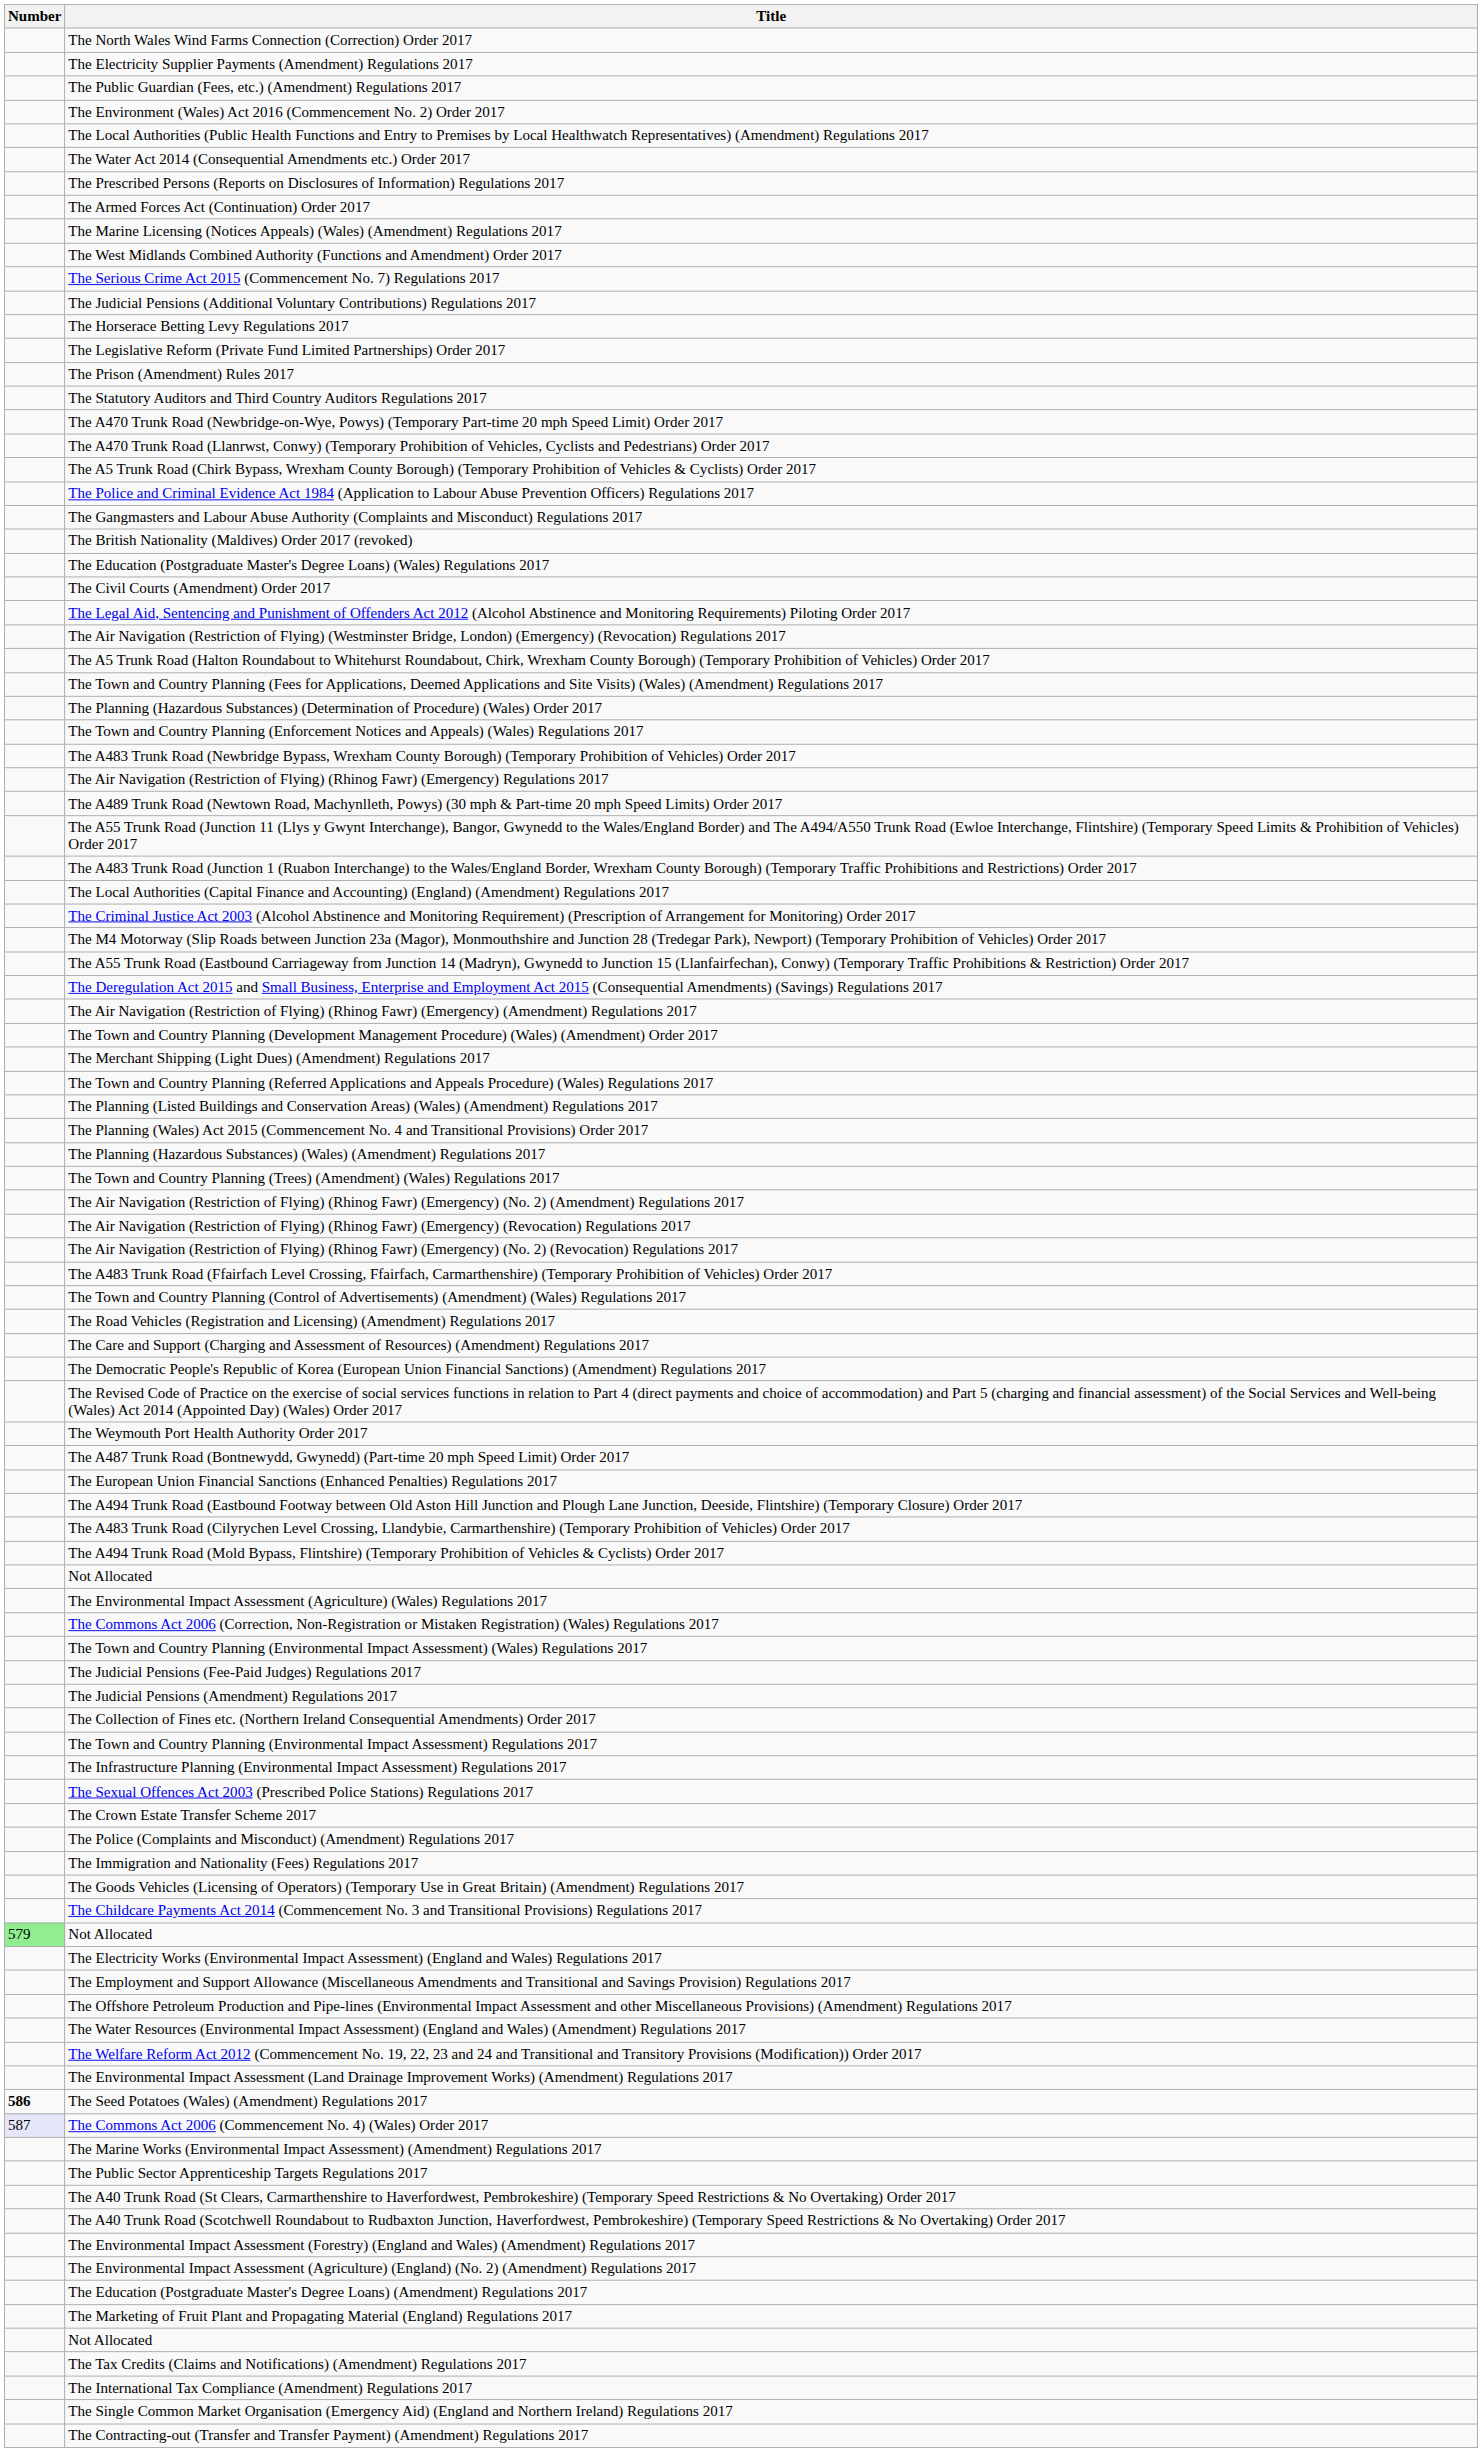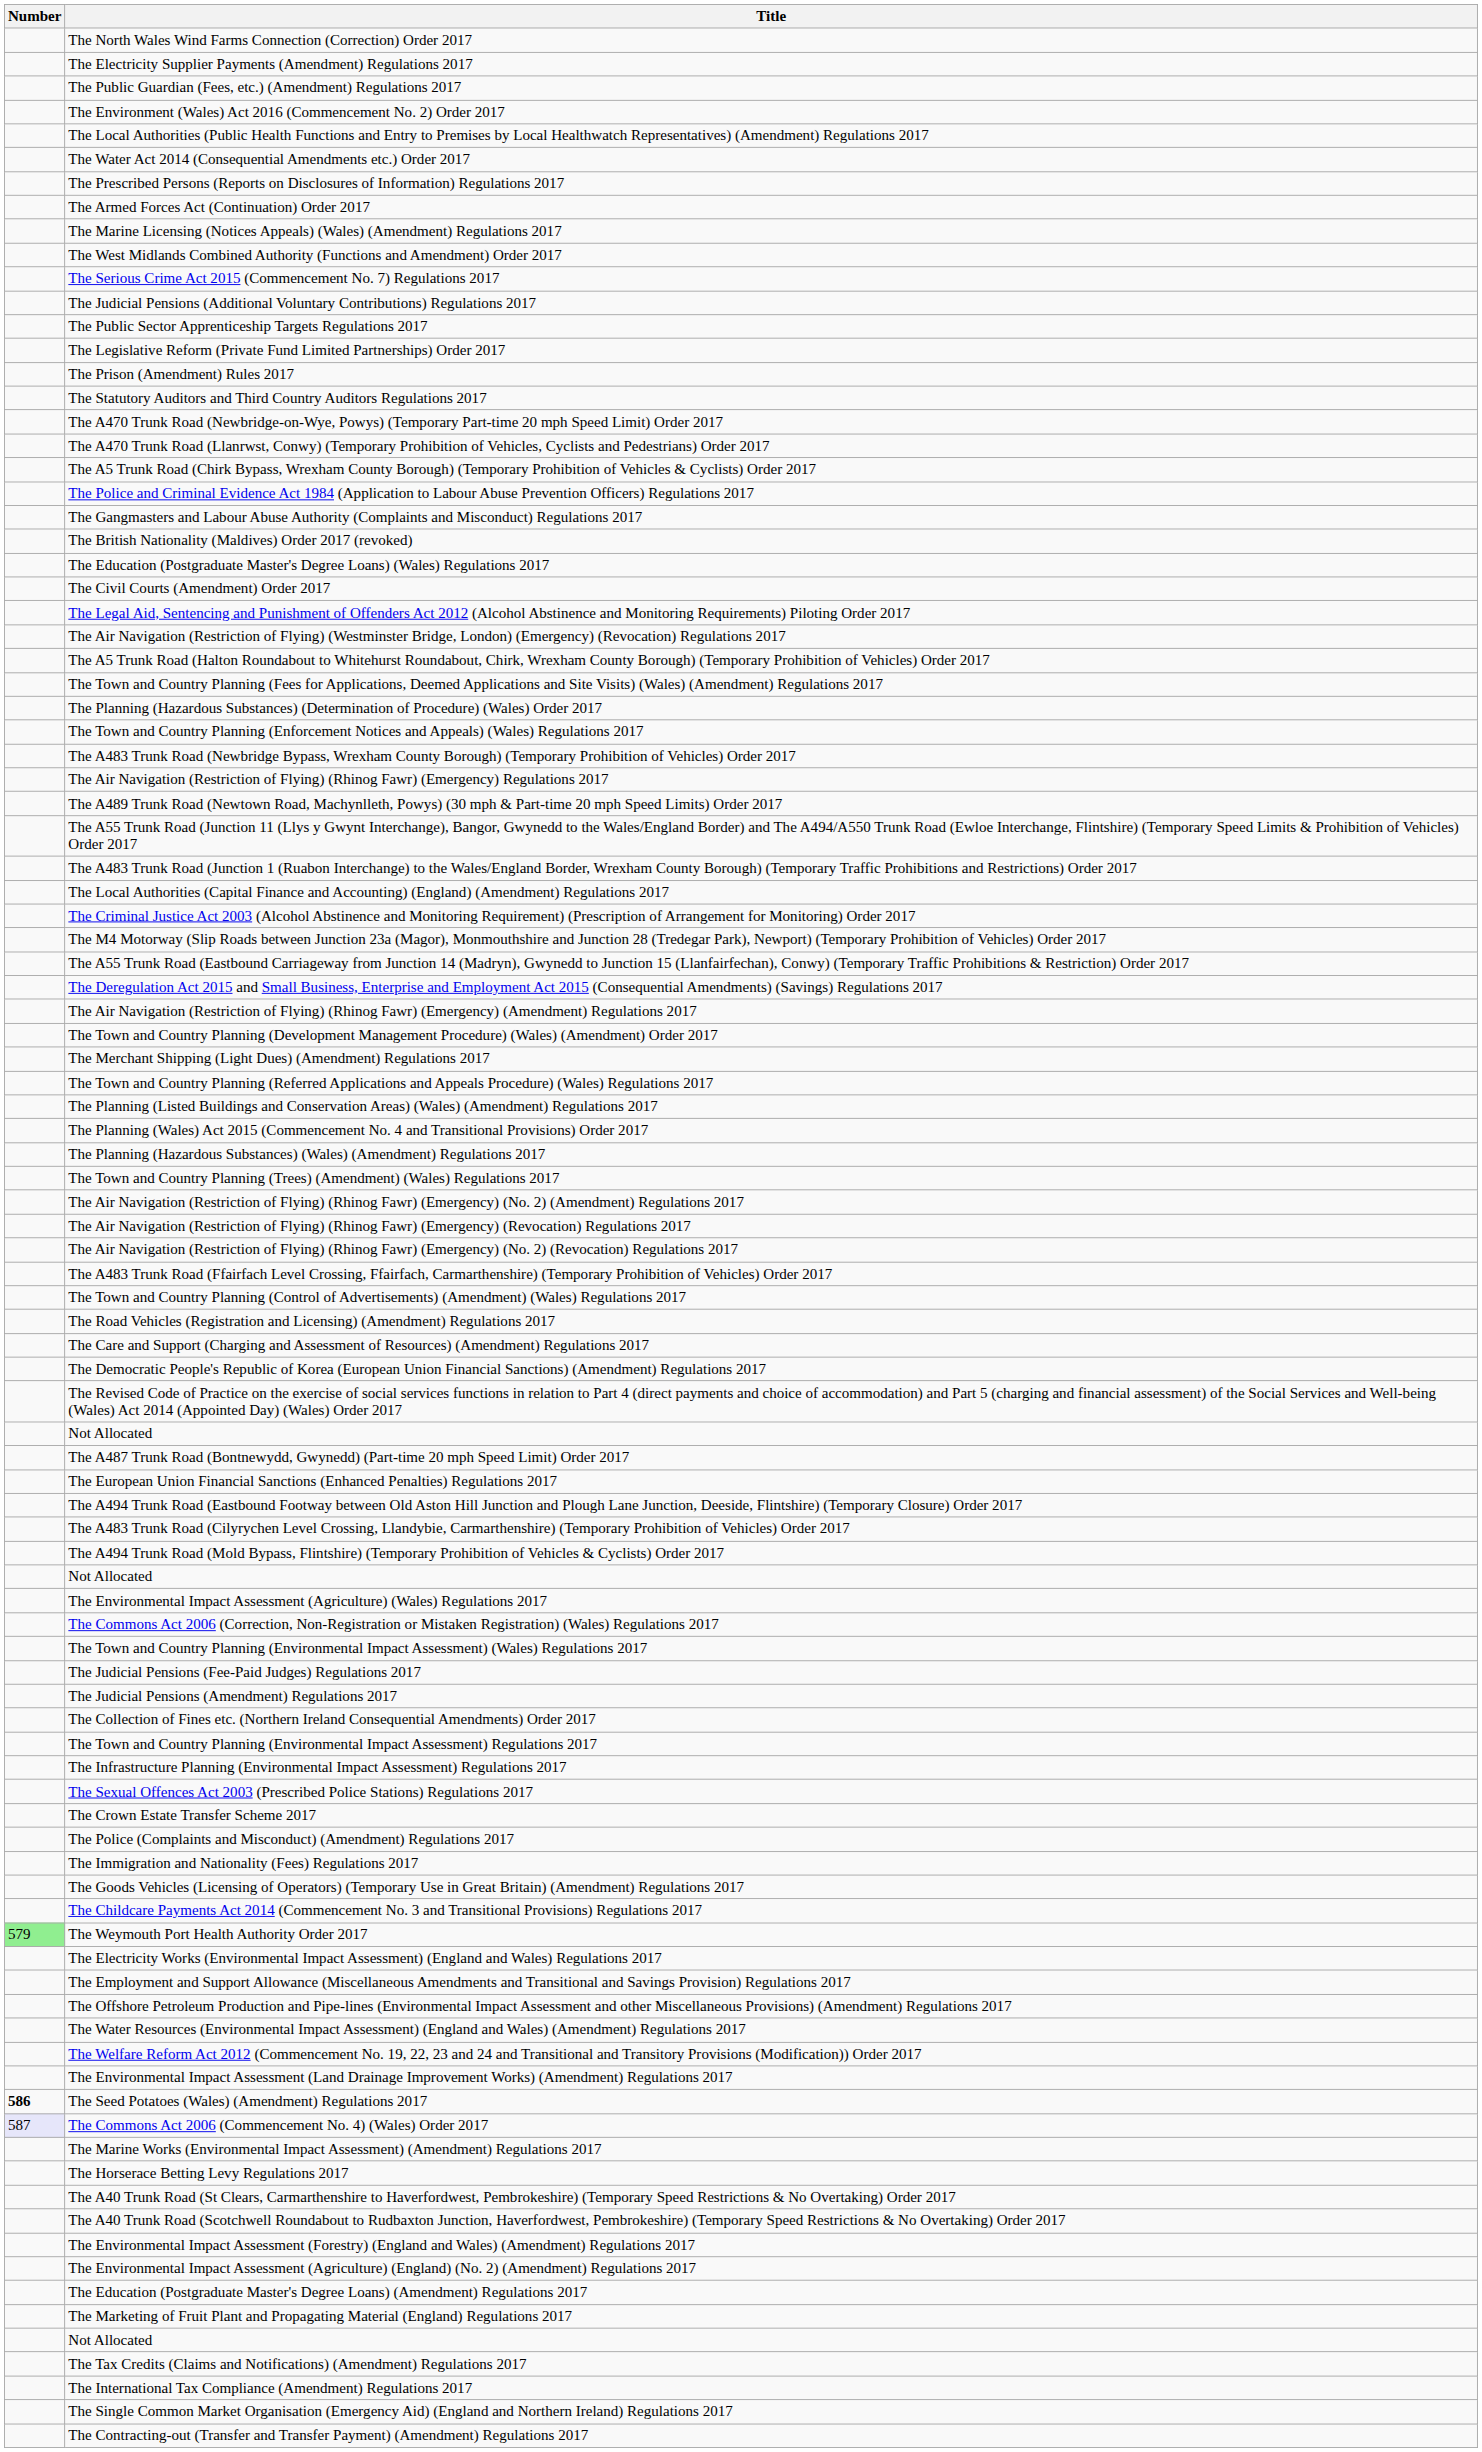(208, 326) The Horserace Betting Levy Regulations 2017 -> (248, 326) The Public Sector Apprenticeship Targets Regulations 2017
(218, 1433) The Weymouth Port Health Authority Order 2017 -> (110, 1433) Not Allocated
(110, 1934) Not Allocated -> (218, 1934) The Weymouth Port Health Authority Order 2017
(248, 2173) The Public Sector Apprenticeship Targets Regulations 2017 -> (208, 2173) The Horserace Betting Levy Regulations 2017
